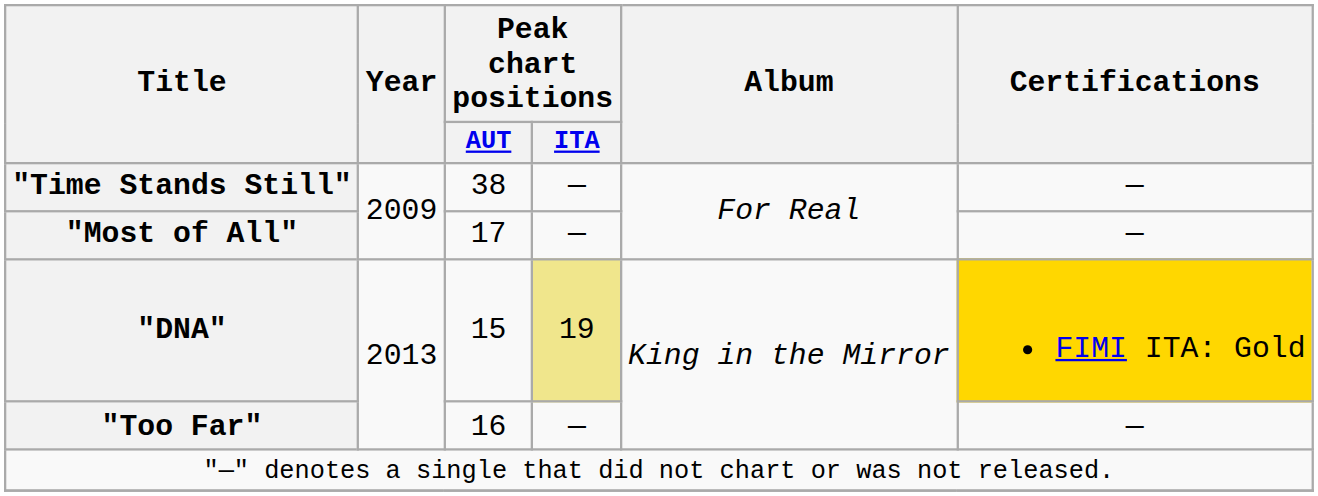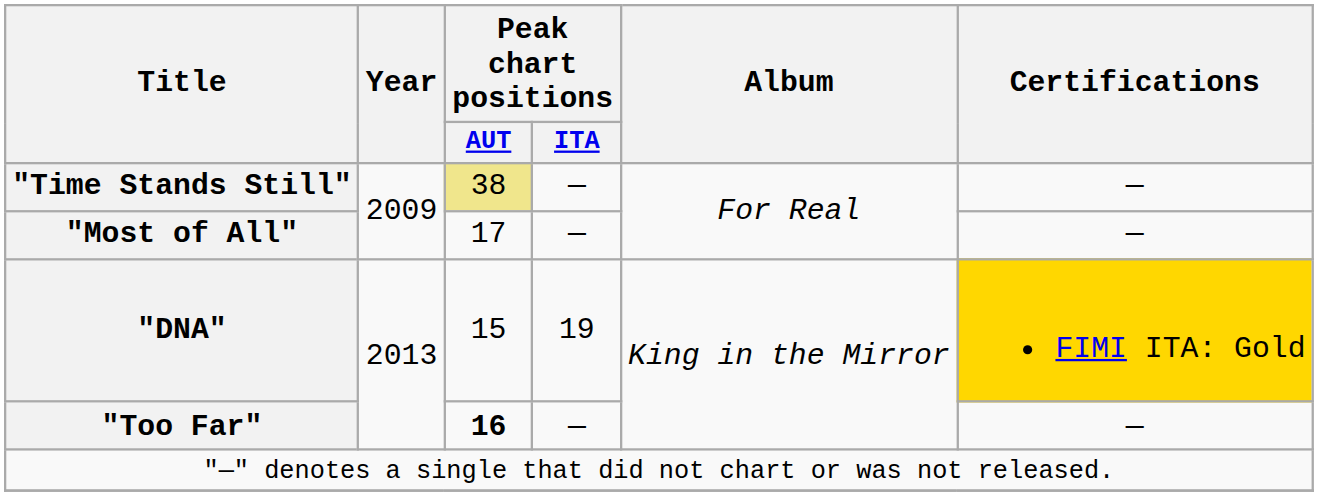(489, 186) no background -> (489, 186) khaki background
(577, 330) khaki background -> (577, 330) no background
(489, 426) normal -> (489, 426) bold
